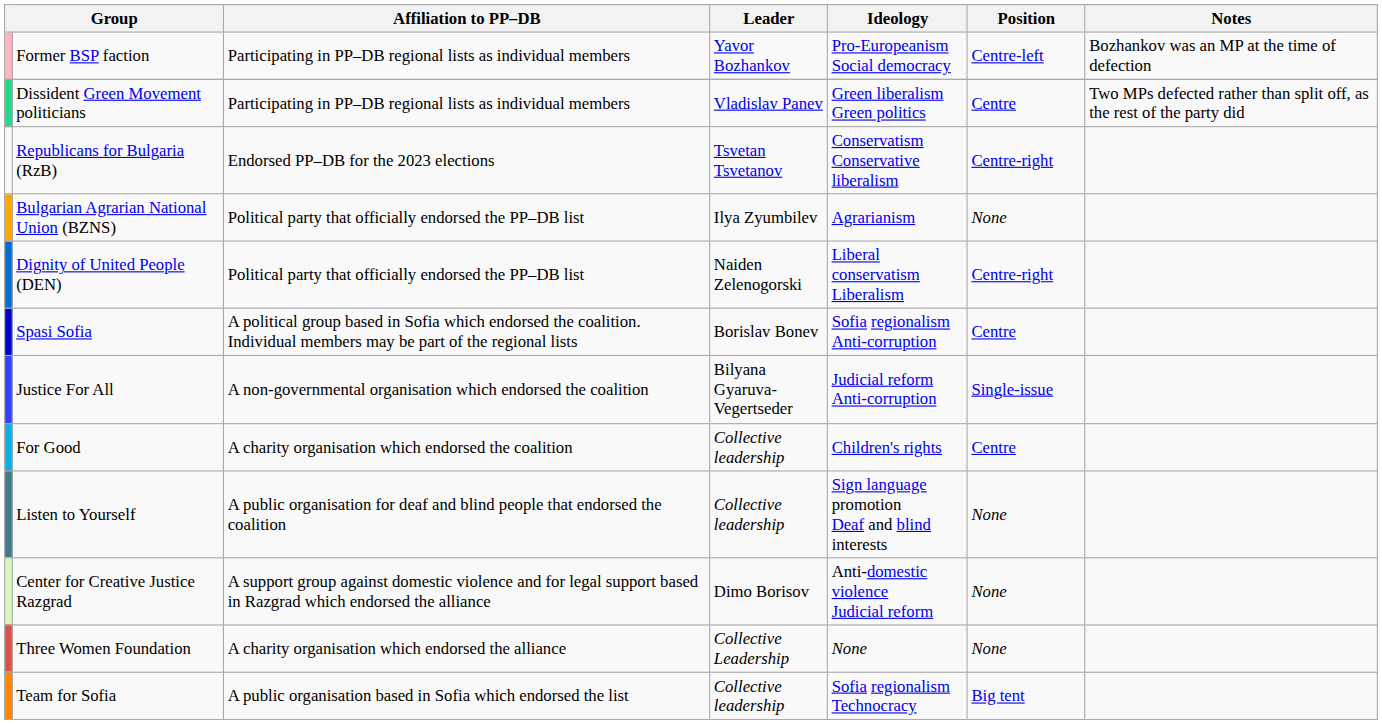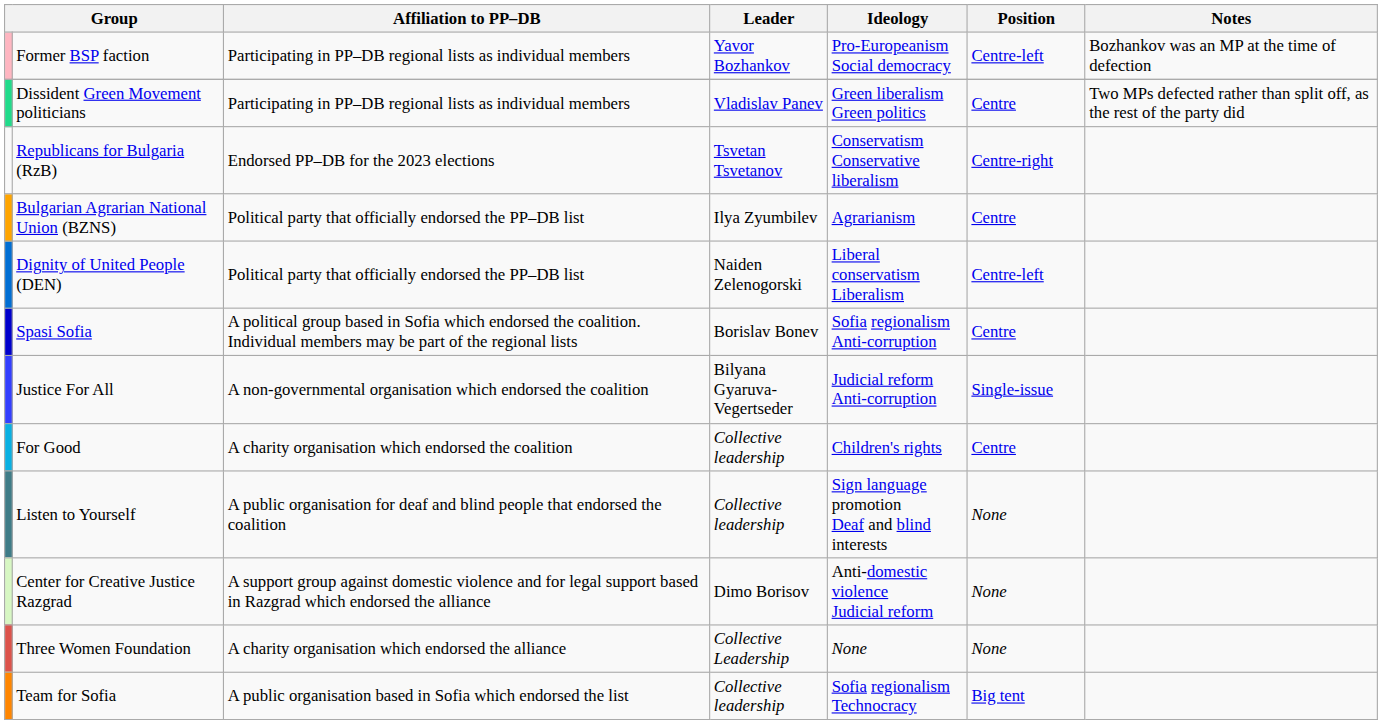(989, 217) None -> (994, 217) Centre
(1012, 275) Centre-right -> (1008, 275) Centre-left
